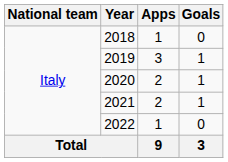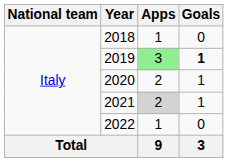(158, 59) no background -> (158, 59) lightgreen background
(201, 59) normal -> (201, 59) bold
(158, 102) no background -> (158, 102) lightgrey background
